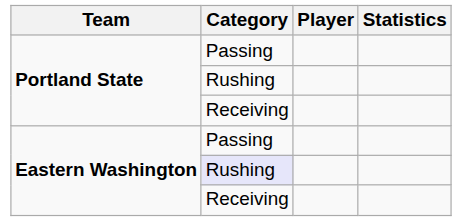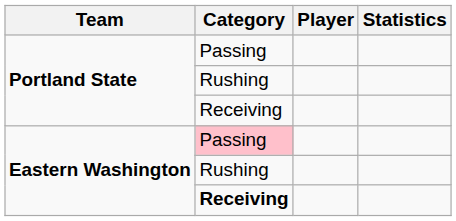(239, 140) no background -> (233, 140) pink background
(240, 170) lavender background -> (234, 170) no background
(247, 200) normal -> (244, 200) bold
